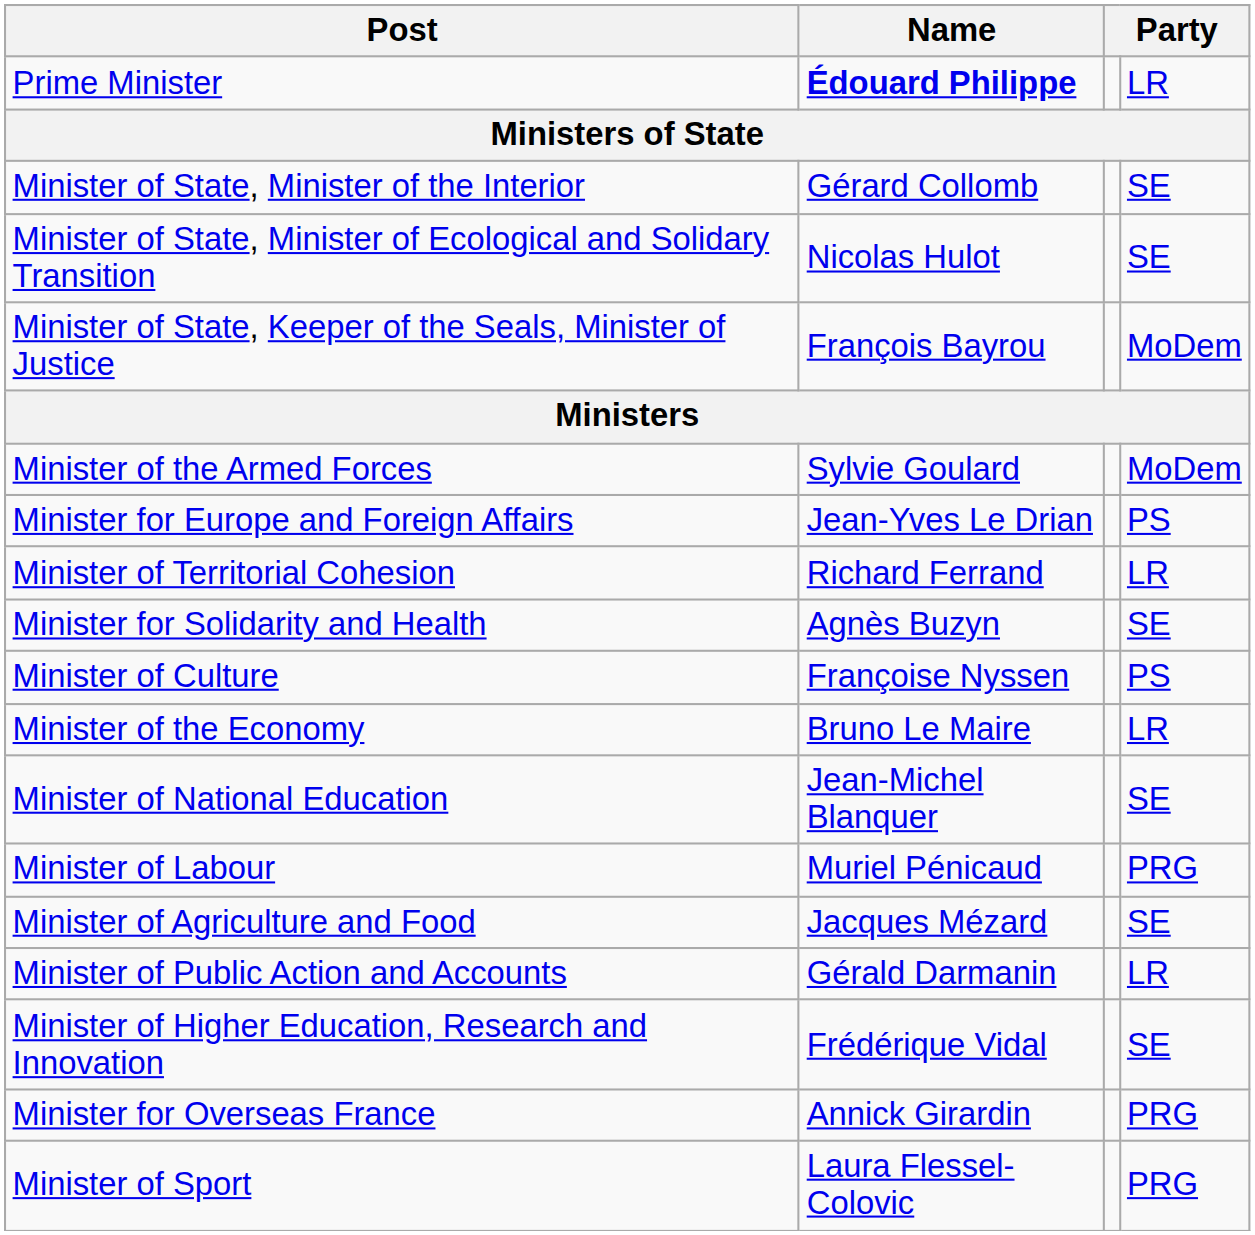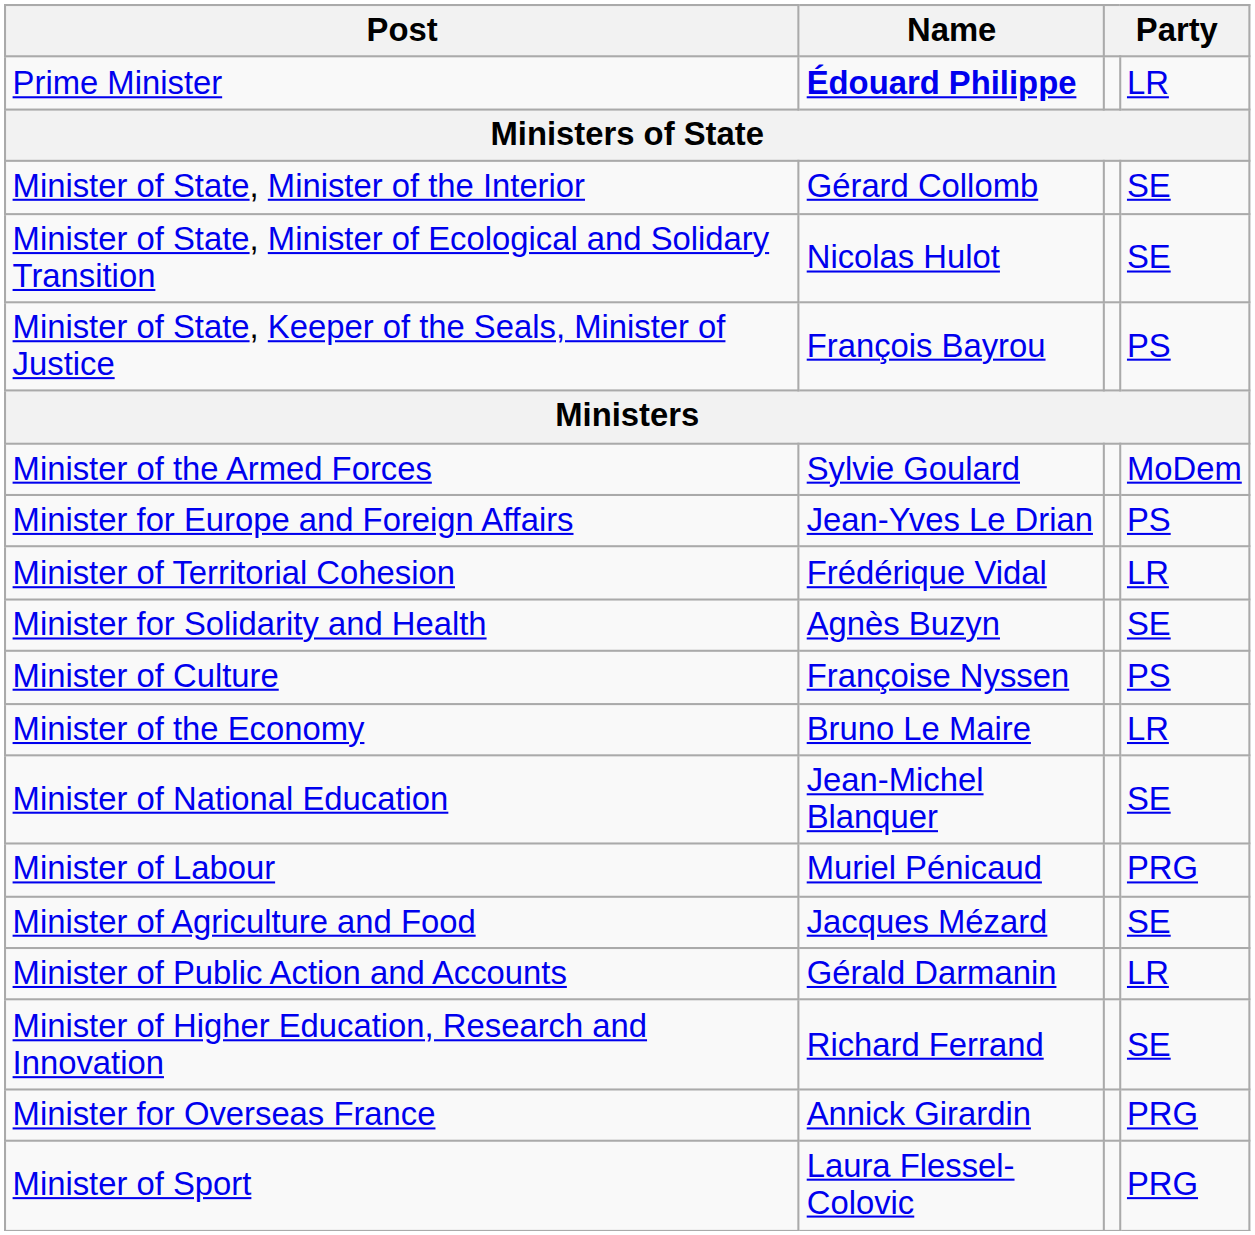(1184, 345) MoDem -> (1149, 345) PS
(925, 572) Richard Ferrand -> (927, 572) Frédérique Vidal
(927, 1043) Frédérique Vidal -> (925, 1043) Richard Ferrand
